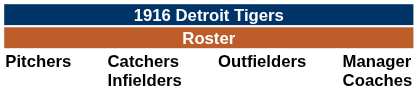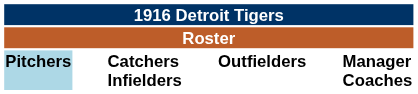(38, 61) no background -> (38, 61) lightblue background
